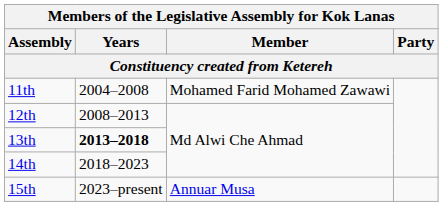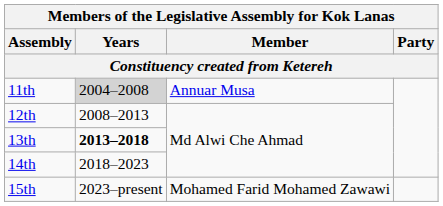(114, 90) no background -> (114, 90) lightgrey background
(280, 90) Mohamed Farid Mohamed Zawawi -> (212, 90) Annuar Musa
(212, 189) Annuar Musa -> (280, 189) Mohamed Farid Mohamed Zawawi
